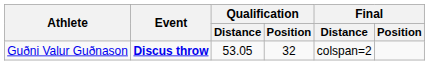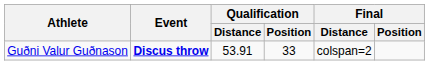(238, 51) 53.05 -> (238, 51) 53.91
(289, 51) 32 -> (289, 51) 33
